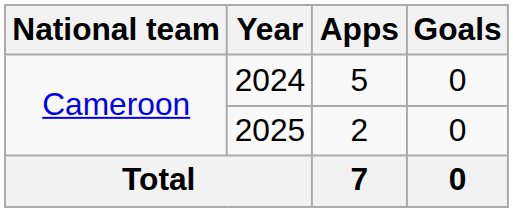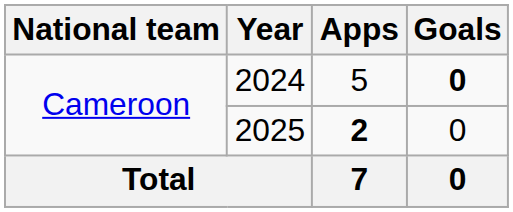(458, 79) normal -> (458, 79) bold
(359, 130) normal -> (359, 130) bold
